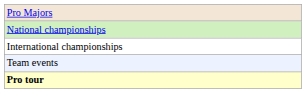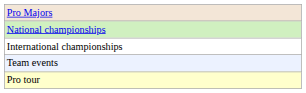(25, 79) bold -> (23, 79) normal
